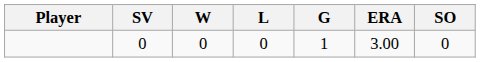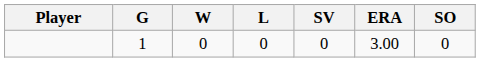columns swapped: (324, 17) <-> (142, 17)
